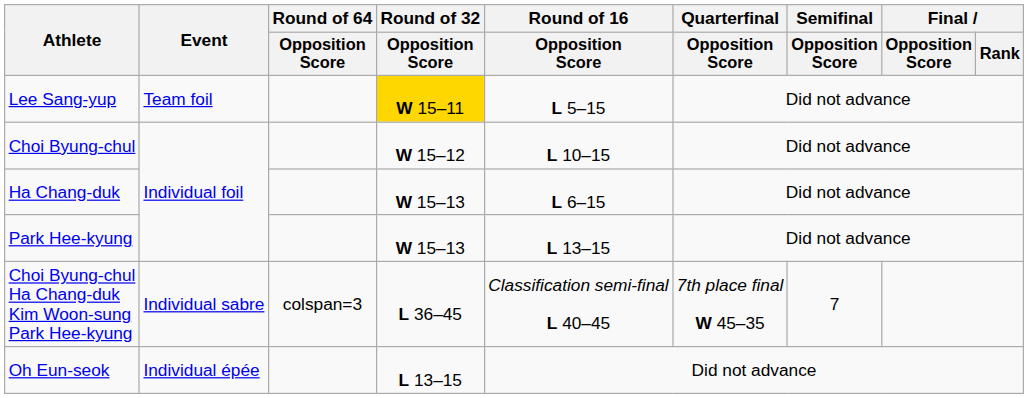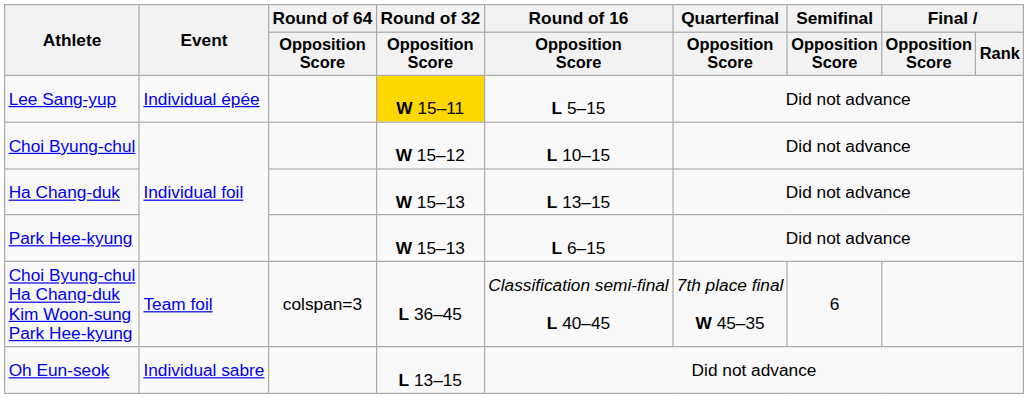(178, 99) Team foil -> (202, 99) Individual épée
(578, 202) L 6–15 -> (578, 202) L 13–15
(578, 248) L 13–15 -> (578, 248) L 6–15
(204, 305) Individual sabre -> (178, 305) Team foil
(835, 305) 7 -> (835, 305) 6
(202, 370) Individual épée -> (204, 370) Individual sabre
